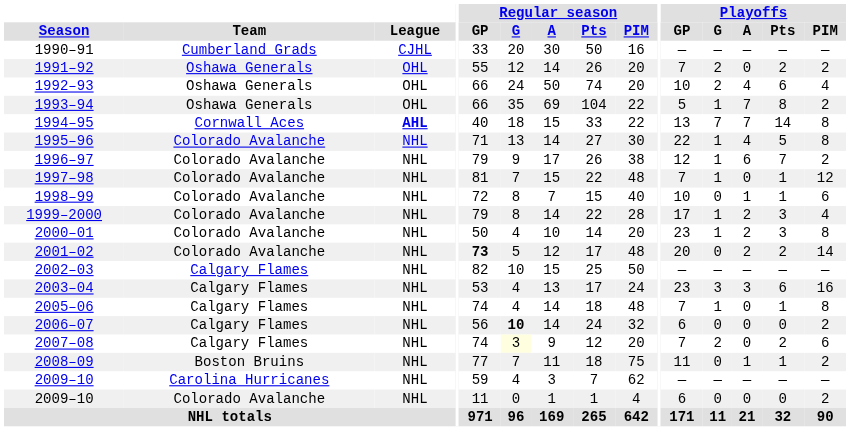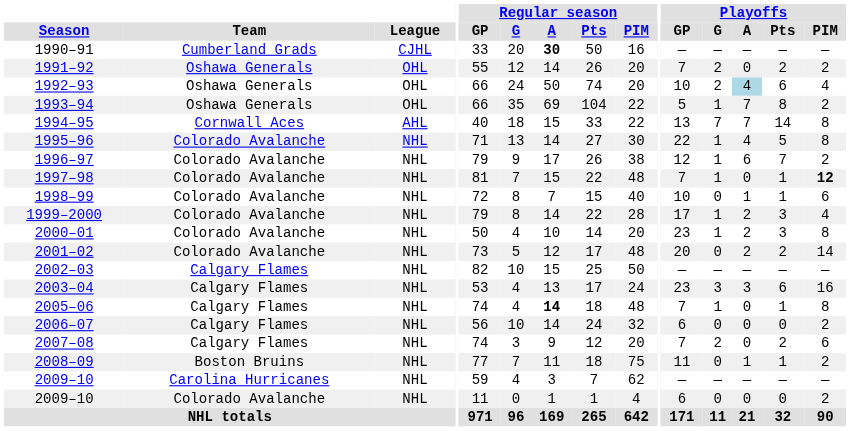(552, 50) normal -> (552, 50) bold
(747, 87) no background -> (747, 87) lightblue background
(415, 123) bold -> (415, 123) normal
(825, 178) normal -> (825, 178) bold
(480, 252) bold -> (480, 252) normal
(552, 307) normal -> (552, 307) bold
(516, 325) bold -> (516, 325) normal
(516, 344) lightyellow background -> (516, 344) no background
